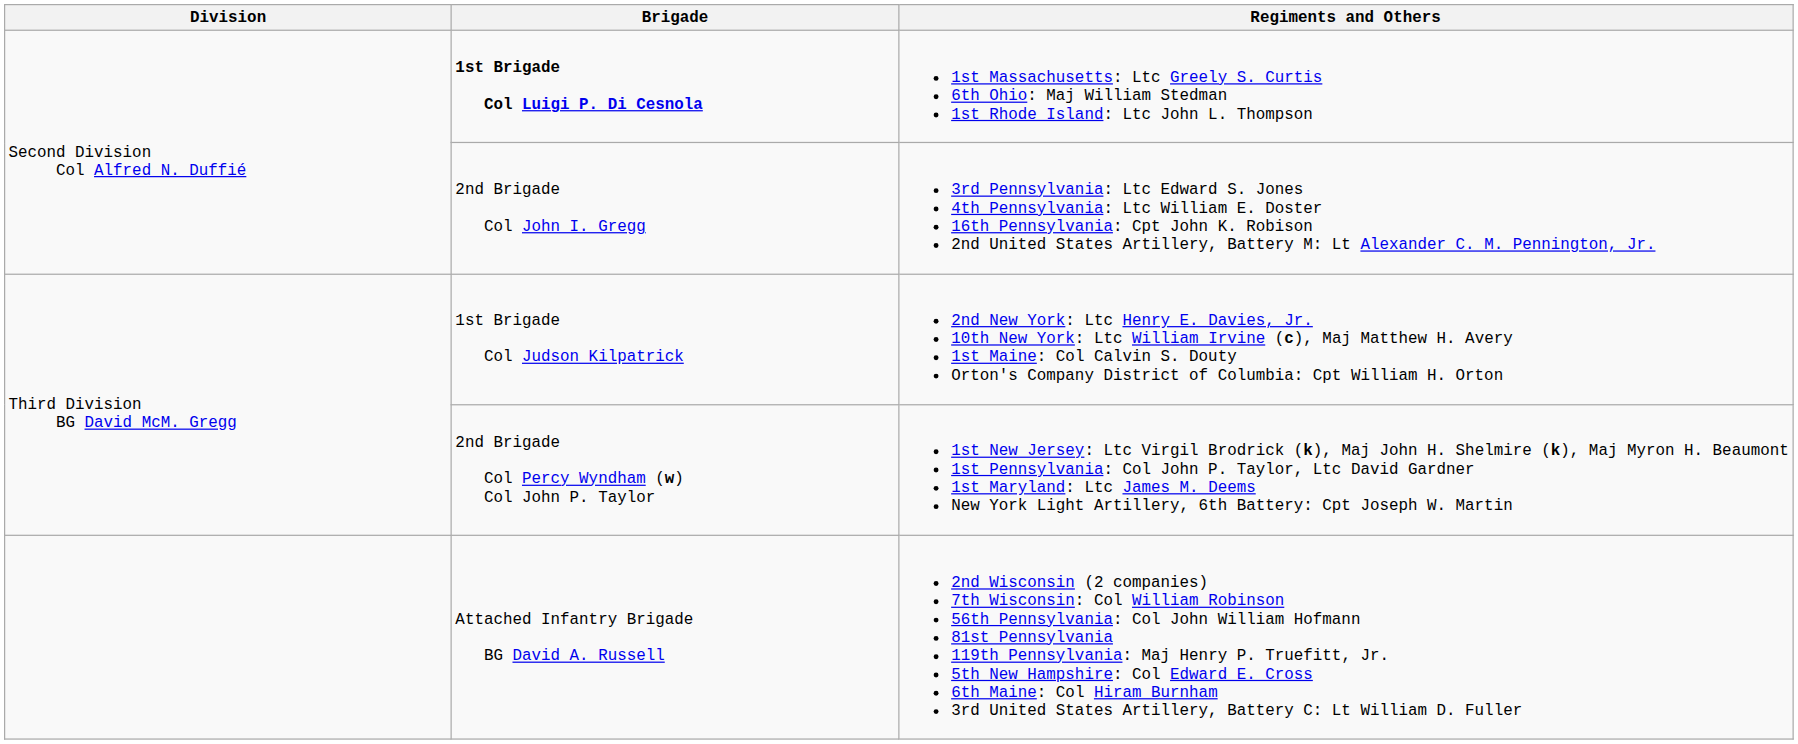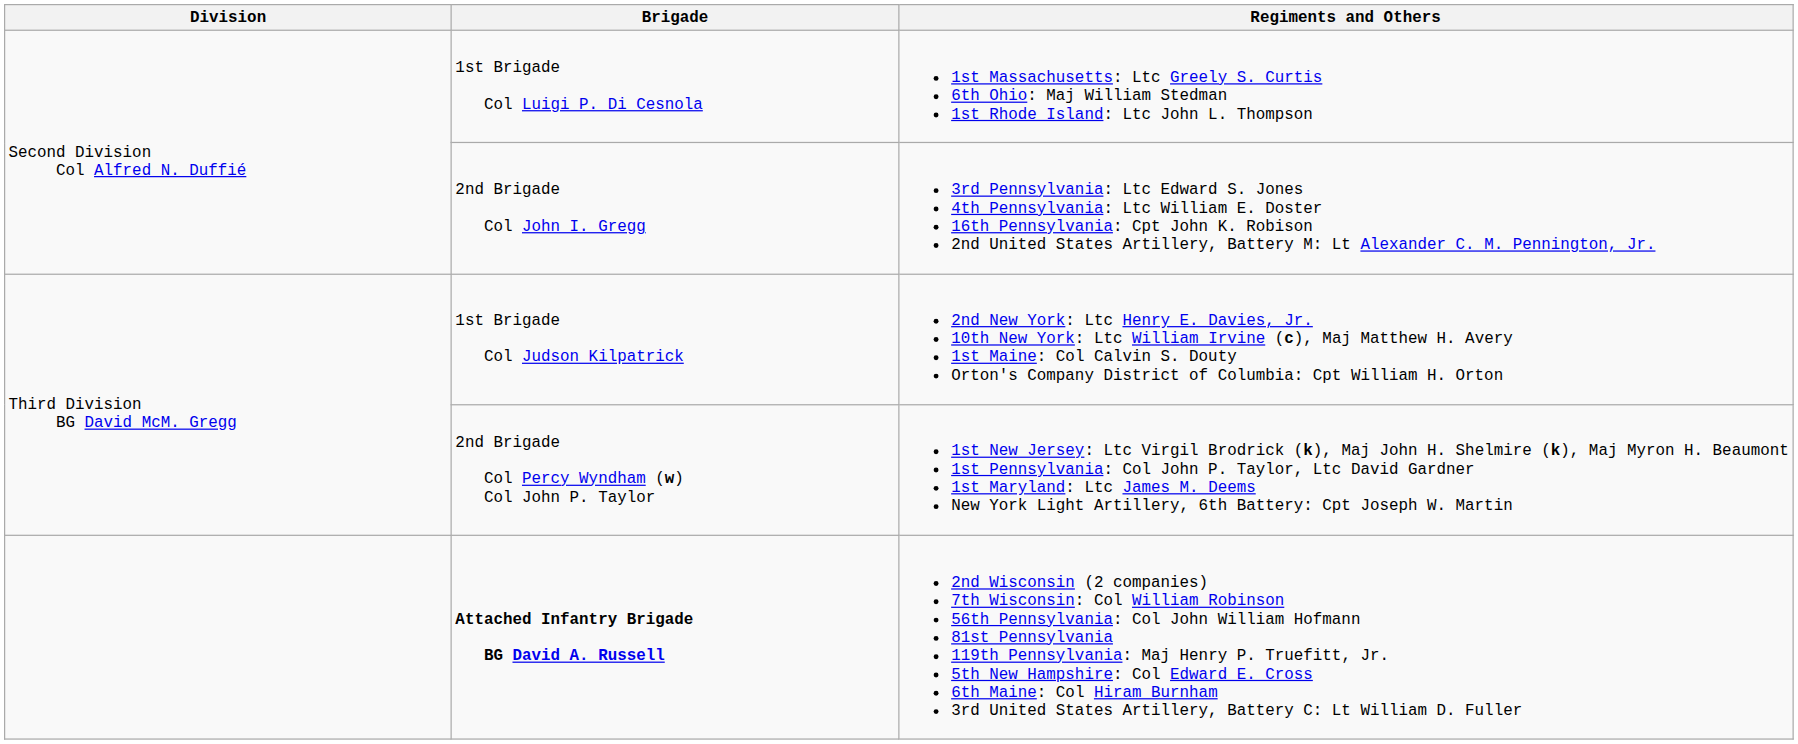(579, 87) bold -> (579, 87) normal
(574, 637) normal -> (574, 637) bold
